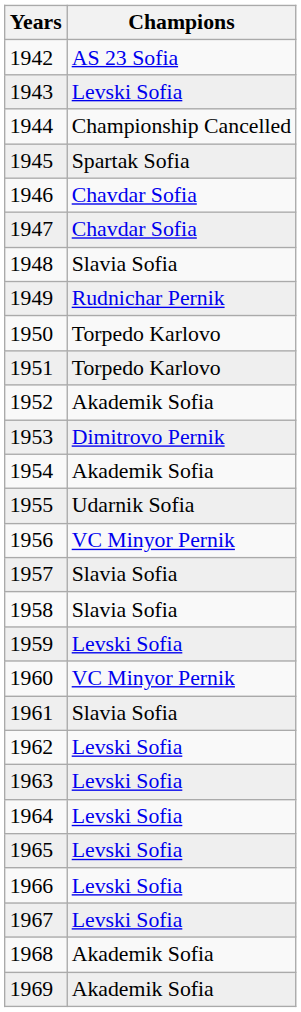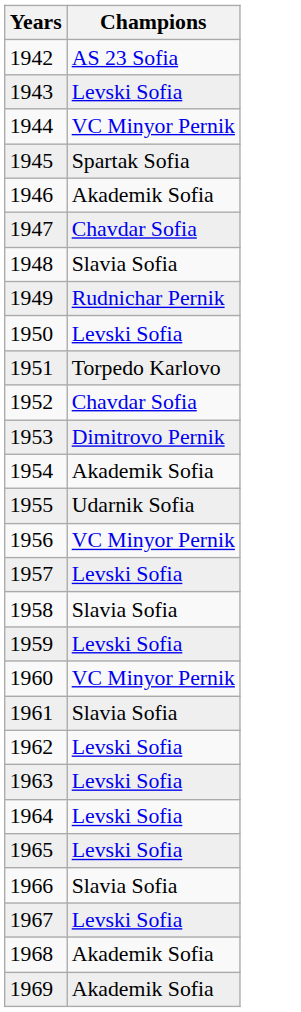(181, 126) Championship Cancelled -> (153, 126) VC Minyor Pernik
(134, 195) Chavdar Sofia -> (143, 195) Akademik Sofia
(146, 333) Torpedo Karlovo -> (127, 333) Levski Sofia
(143, 402) Akademik Sofia -> (134, 402) Chavdar Sofia
(125, 574) Slavia Sofia -> (127, 574) Levski Sofia
(127, 885) Levski Sofia -> (125, 885) Slavia Sofia
